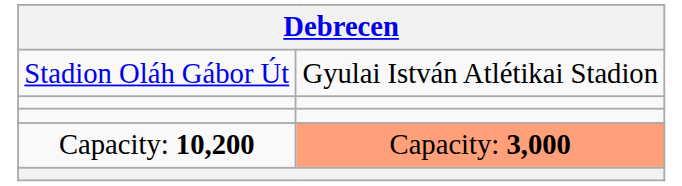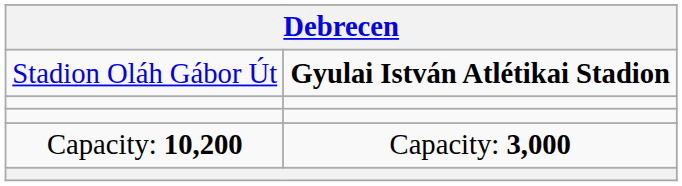(480, 72) normal -> (480, 72) bold
(480, 144) lightsalmon background -> (480, 144) no background
